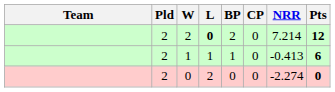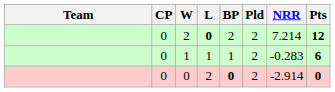columns swapped: (164, 14) <-> (255, 14)
(287, 55) -0.413 -> (287, 55) -0.283
(232, 76) normal -> (231, 76) bold
(287, 76) -2.274 -> (287, 76) -2.914
